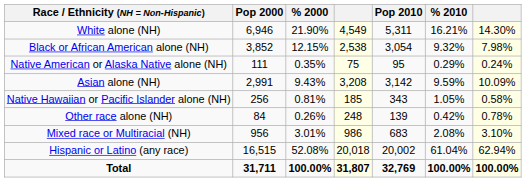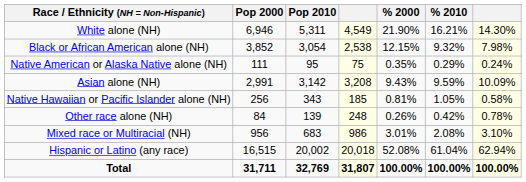columns swapped: (399, 13) <-> (310, 13)
